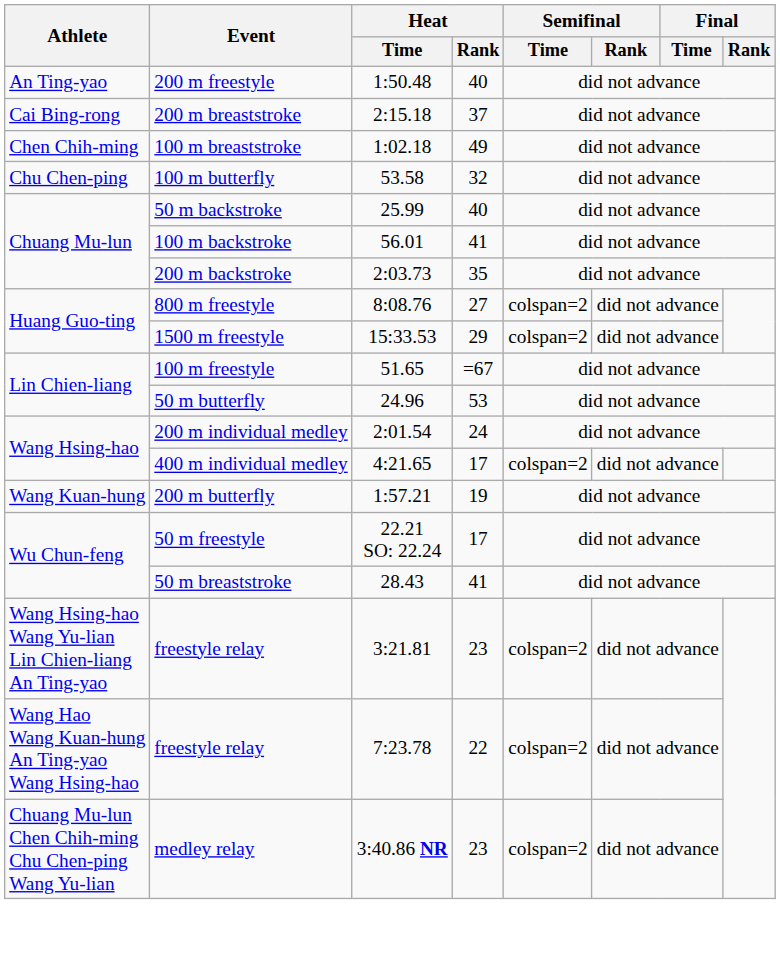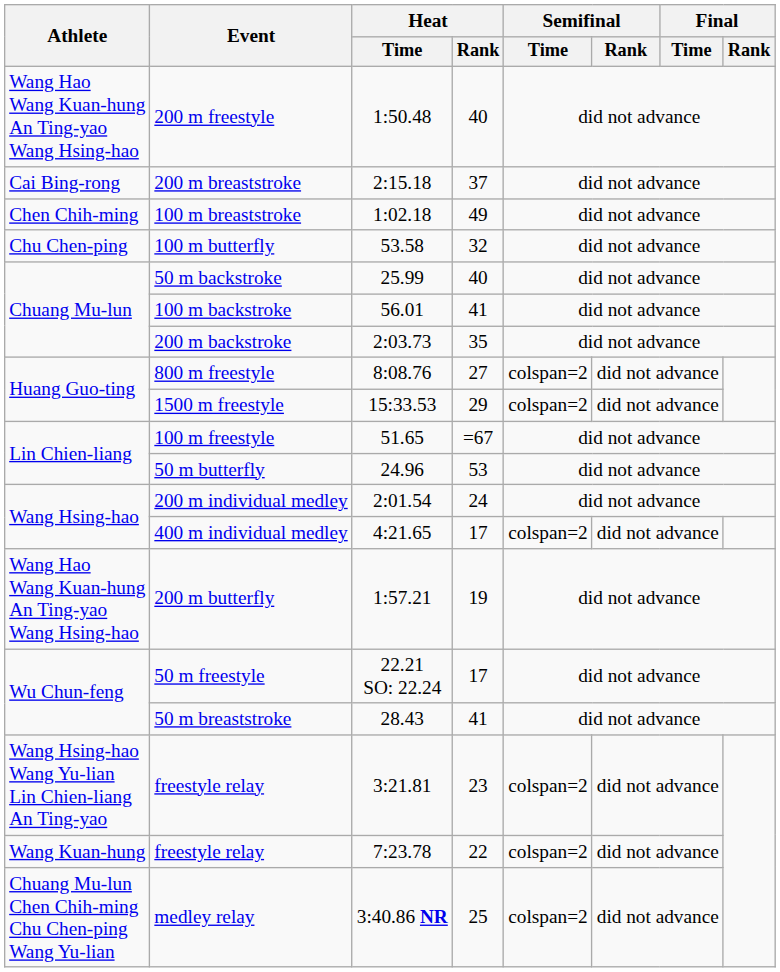(58, 82) An Ting-yao -> (77, 116) Wang Hao Wang Kuan-hung An Ting-yao Wang Hsing-hao
(77, 496) Wang Kuan-hung -> (77, 598) Wang Hao Wang Kuan-hung An Ting-yao Wang Hsing-hao
(77, 749) Wang Hao Wang Kuan-hung An Ting-yao Wang Hsing-hao -> (77, 851) Wang Kuan-hung
(478, 849) 23 -> (478, 917) 25
